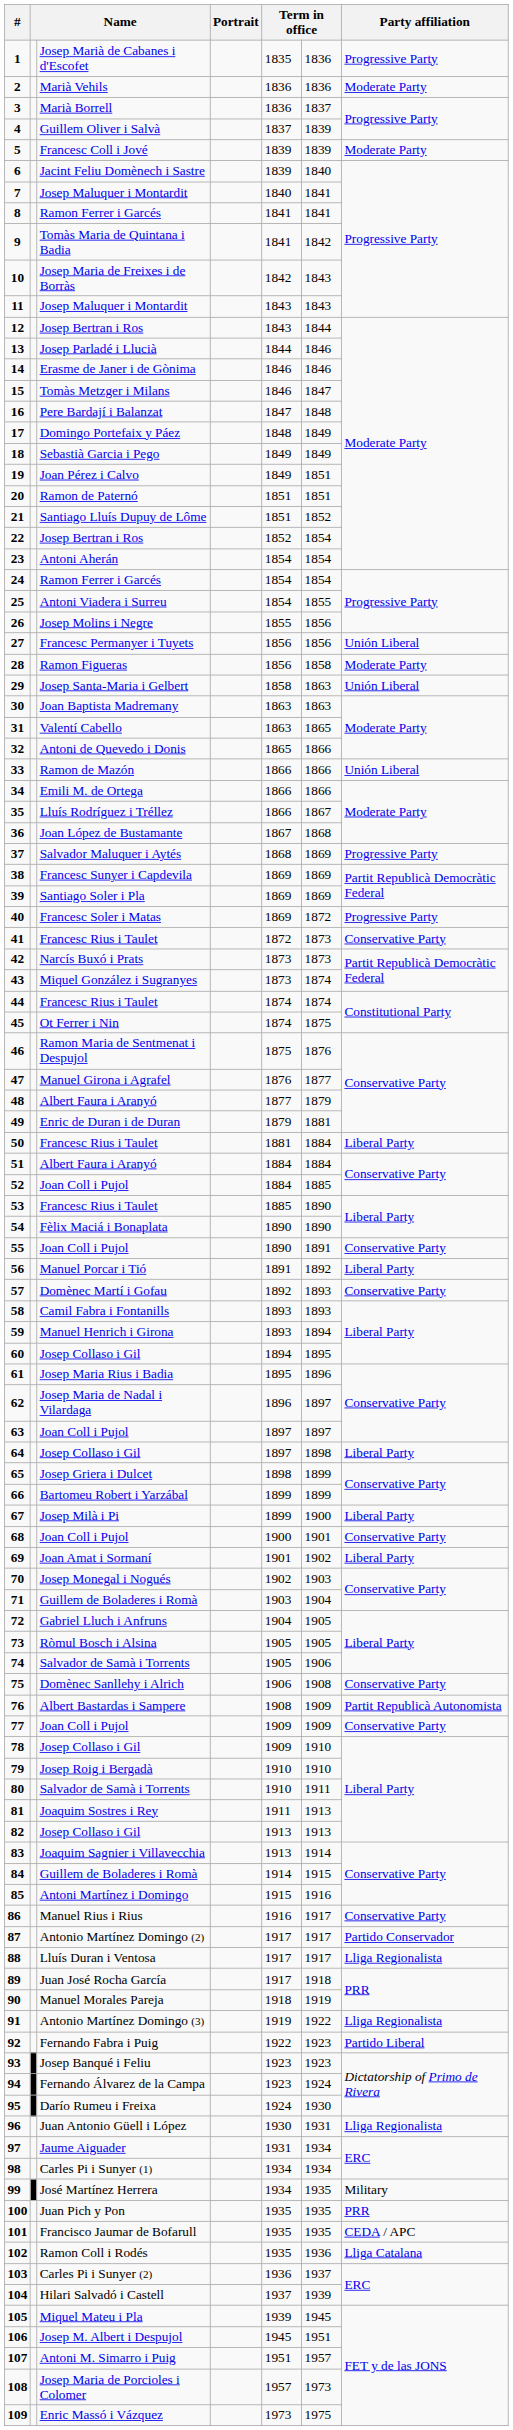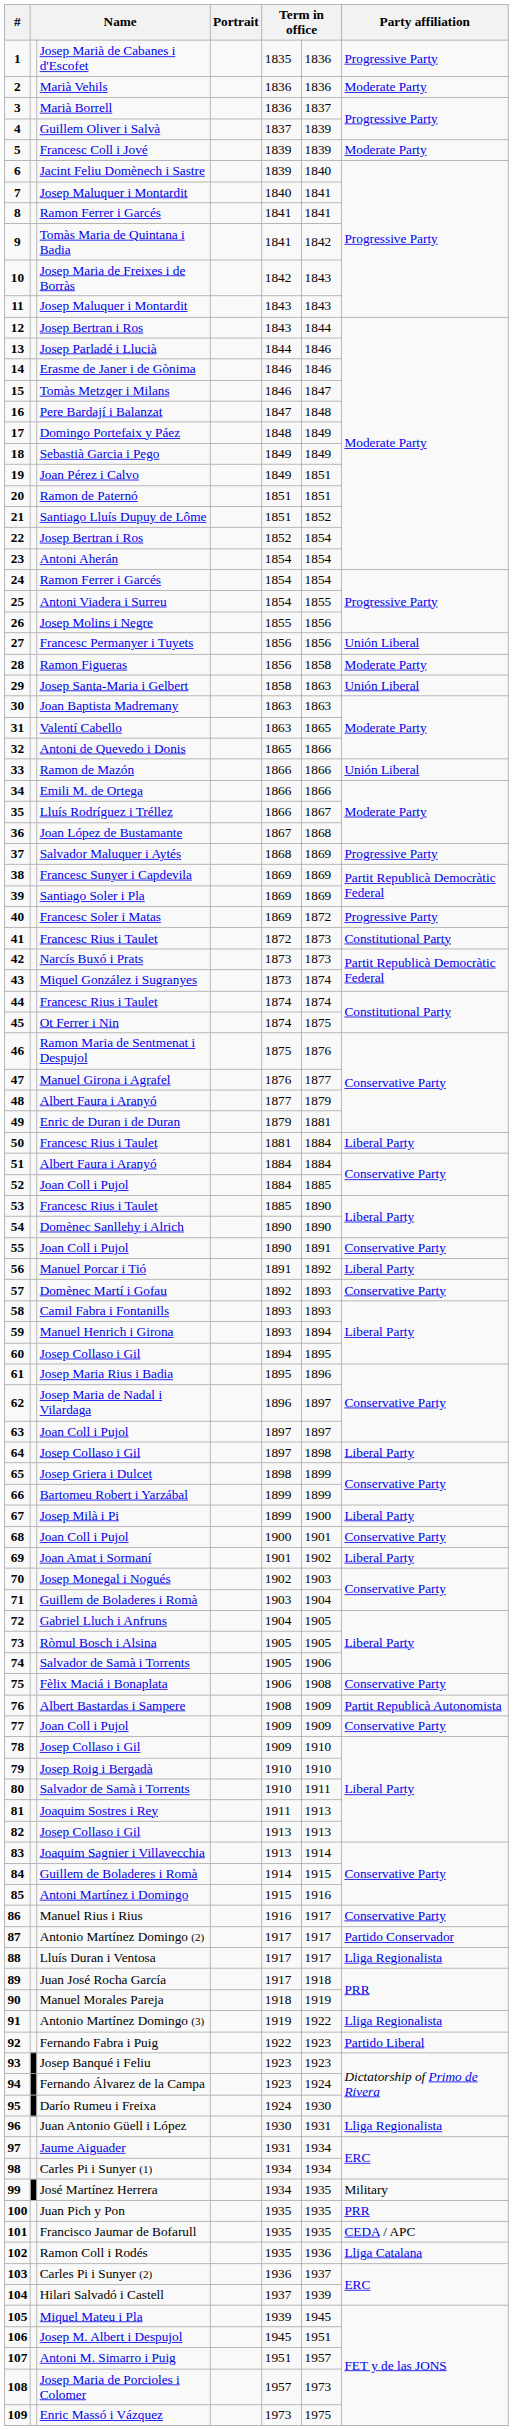(395, 938) Conservative Party -> (398, 938) Constitutional Party
(104, 1227) Fèlix Maciá i Bonaplata -> (112, 1227) Domènec Sanllehy i Alrich
(112, 1684) Domènec Sanllehy i Alrich -> (104, 1684) Fèlix Maciá i Bonaplata
